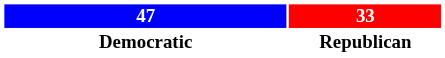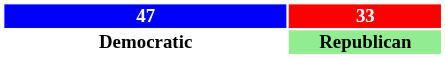(365, 42) no background -> (365, 42) lightgreen background
